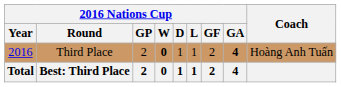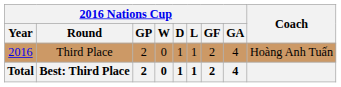(164, 52) bold -> (164, 52) normal
(235, 52) bold -> (235, 52) normal
